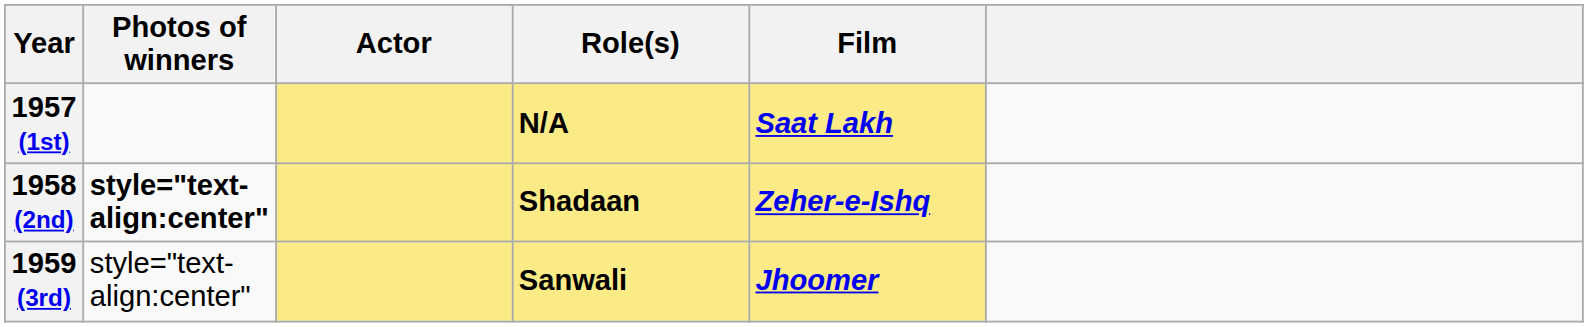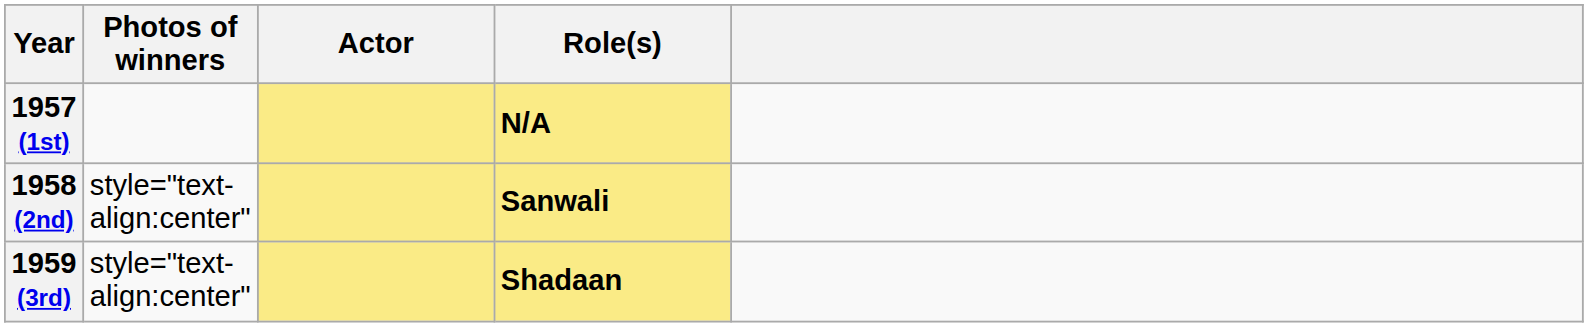- column: (867, 43)
(179, 201) bold -> (170, 201) normal
(579, 201) Shadaan -> (555, 201) Sanwali
(573, 280) Sanwali -> (561, 280) Shadaan
